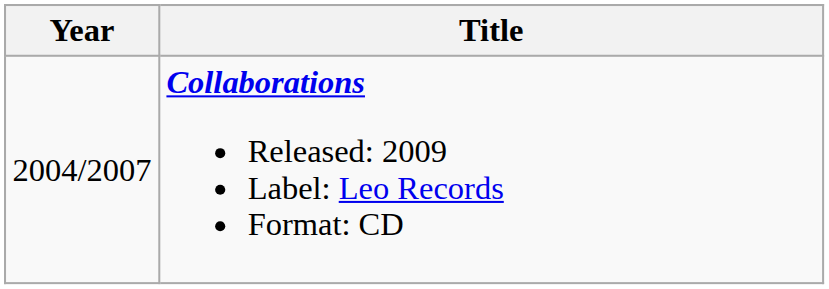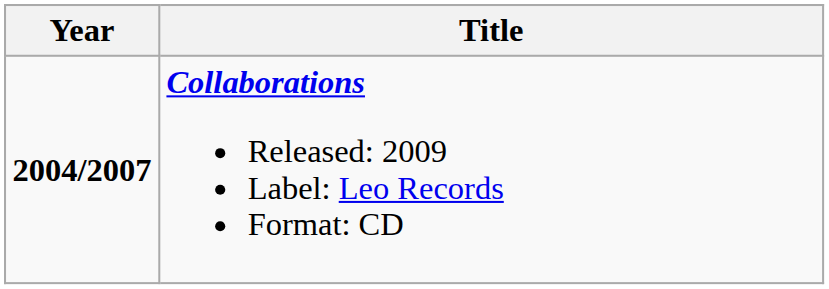(82, 169) normal -> (82, 169) bold
